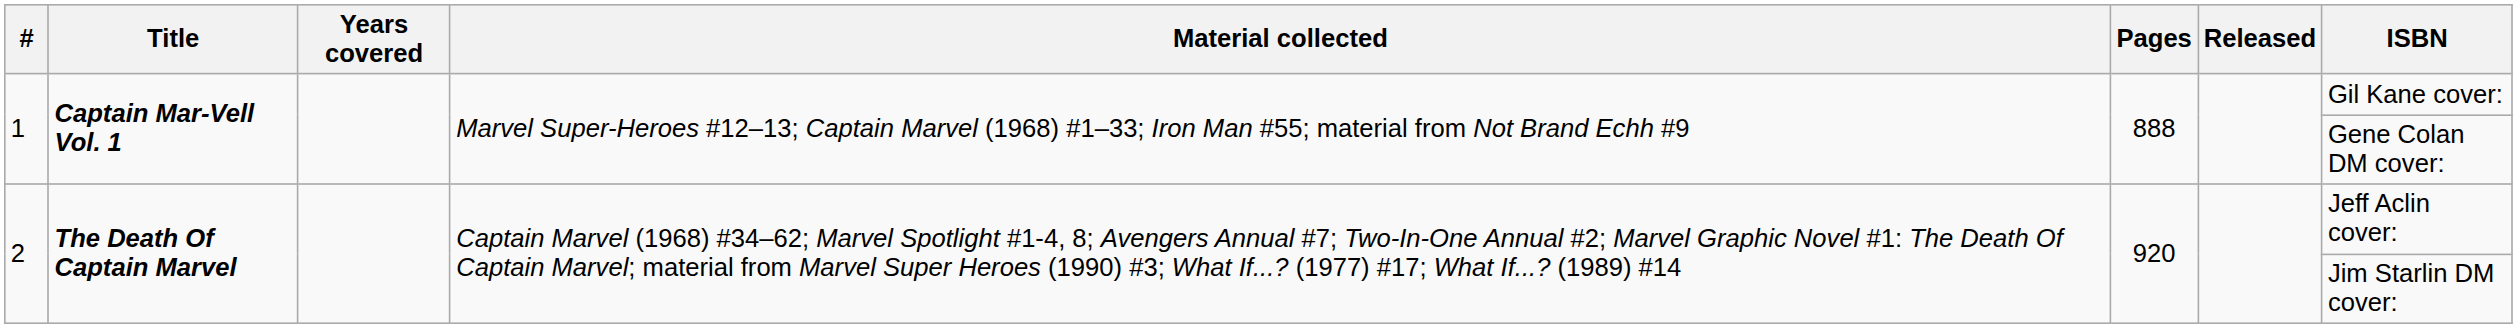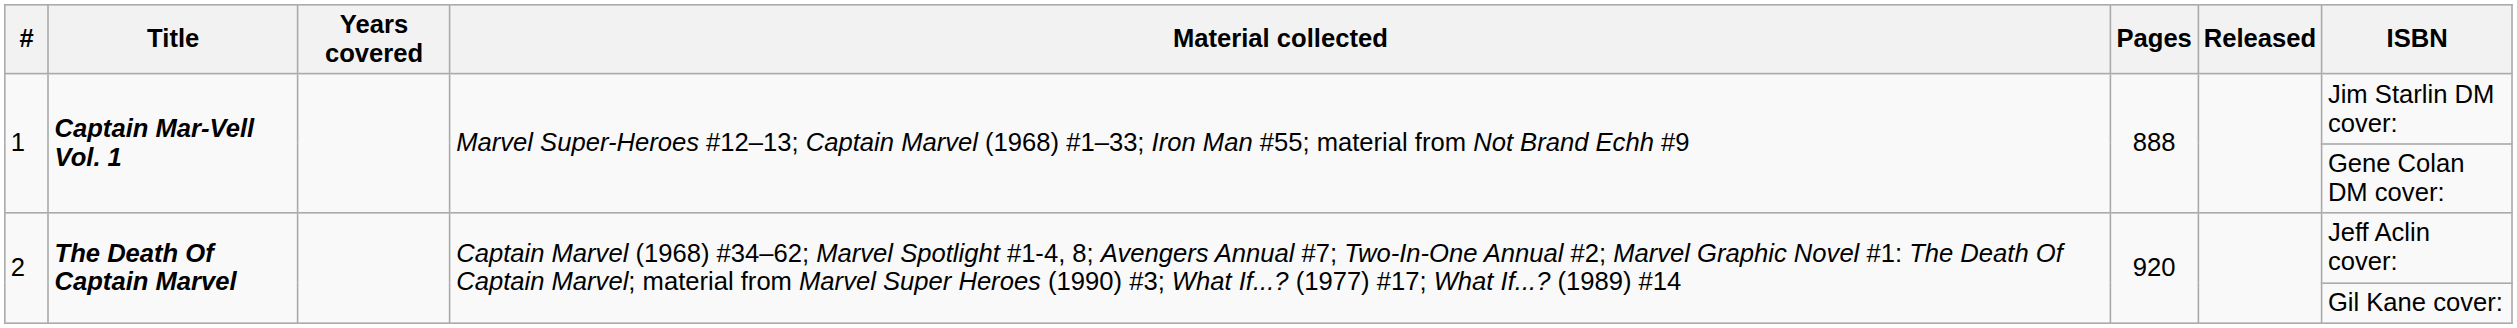(2415, 94) Gil Kane cover: -> (2411, 108) Jim Starlin DM cover:
(2411, 288) Jim Starlin DM cover: -> (2415, 302) Gil Kane cover:
